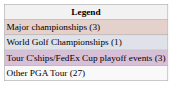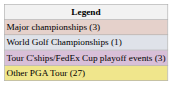(46, 73) no background -> (46, 73) khaki background
